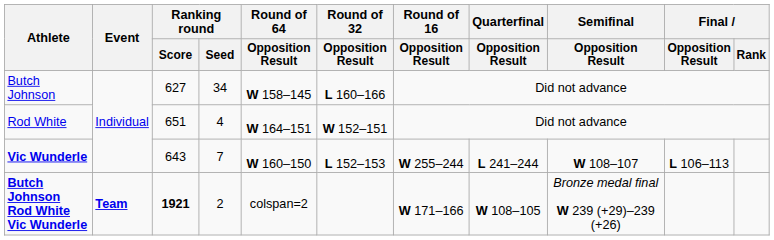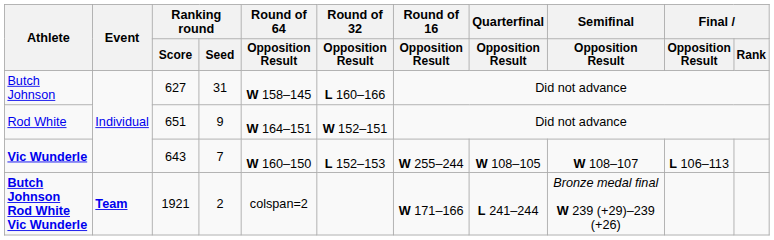(220, 88) 34 -> (220, 88) 31
(220, 122) 4 -> (220, 122) 9
(508, 163) L 241–244 -> (508, 163) W 108–105
(175, 204) bold -> (175, 204) normal
(508, 211) W 108–105 -> (508, 211) L 241–244
